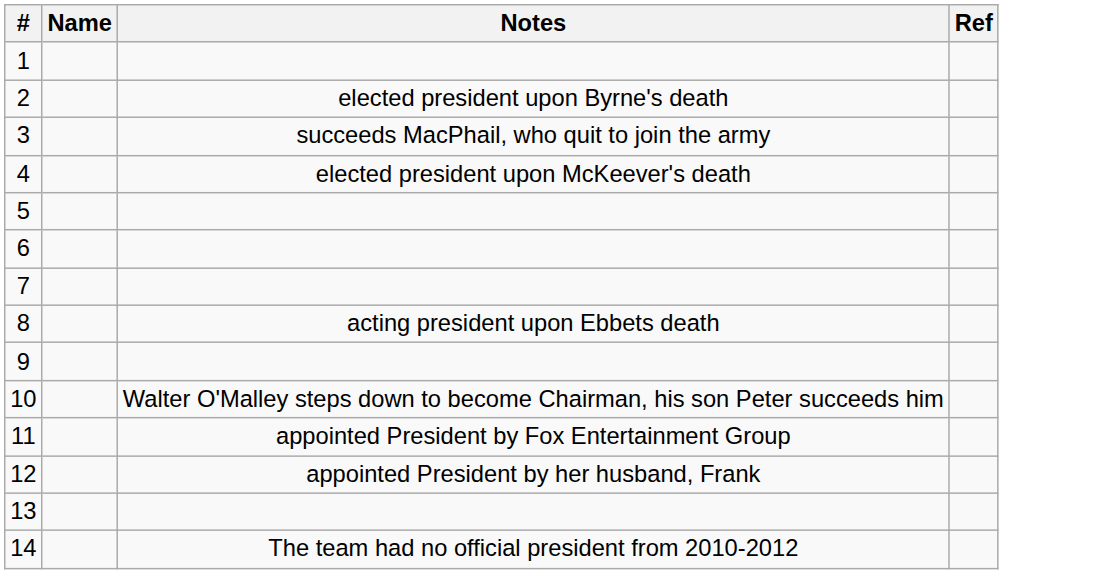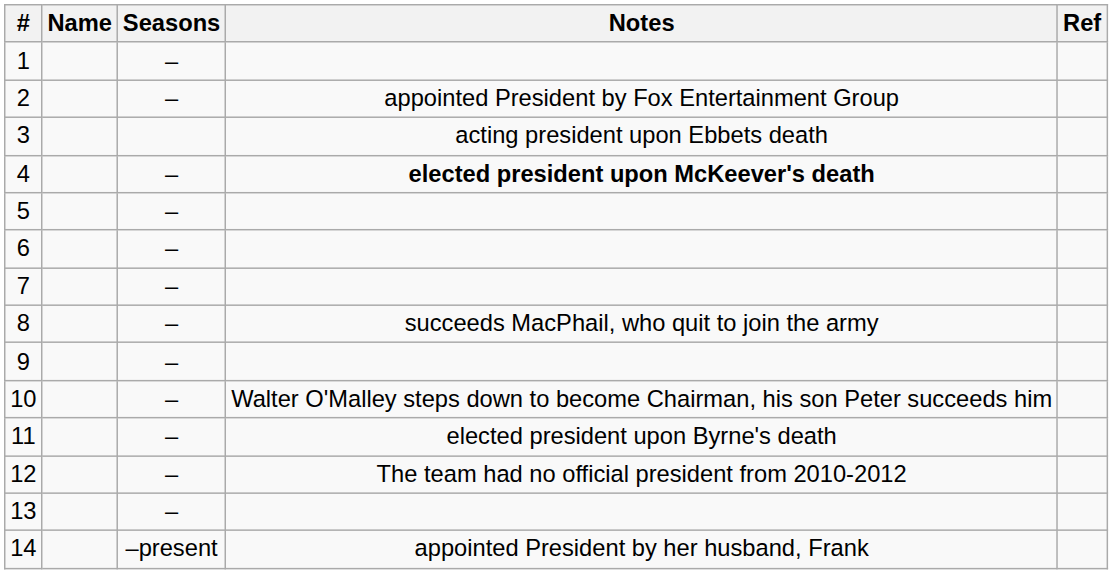+ column: (172, 23)
(533, 98) elected president upon Byrne's death -> (642, 98) appointed President by Fox Entertainment Group
(533, 135) succeeds MacPhail, who quit to join the army -> (642, 135) acting president upon Ebbets death
(533, 173) normal -> (642, 173) bold
(533, 323) acting president upon Ebbets death -> (642, 323) succeeds MacPhail, who quit to join the army
(533, 436) appointed President by Fox Entertainment Group -> (642, 436) elected president upon Byrne's death
(533, 473) appointed President by her husband, Frank -> (642, 473) The team had no official president from 2010-2012
(533, 549) The team had no official president from 2010-2012 -> (642, 549) appointed President by her husband, Frank
